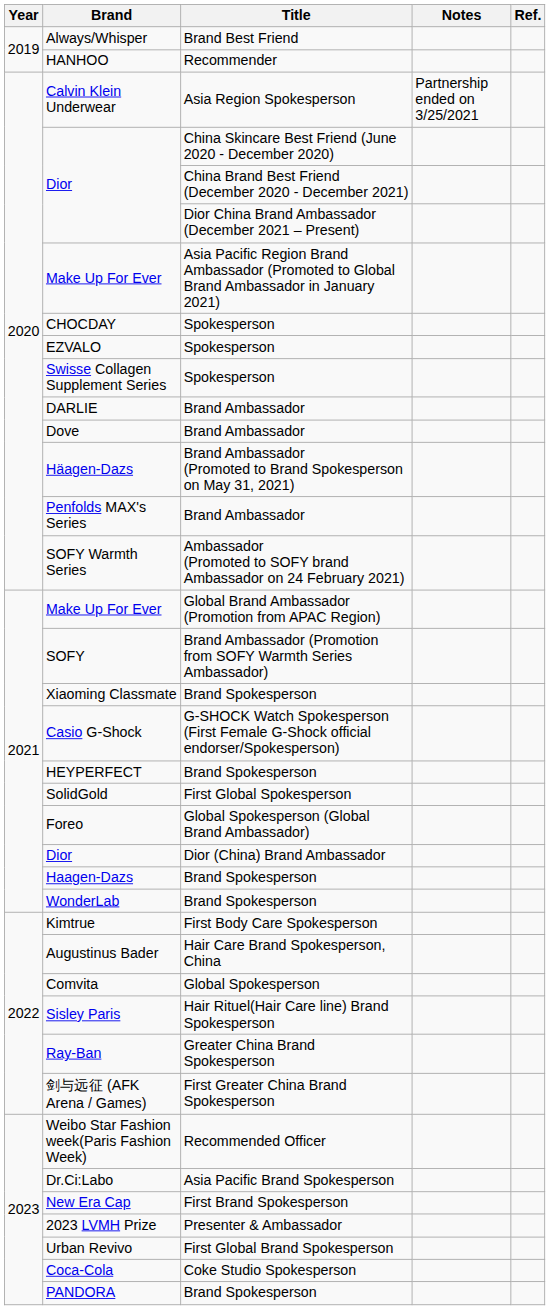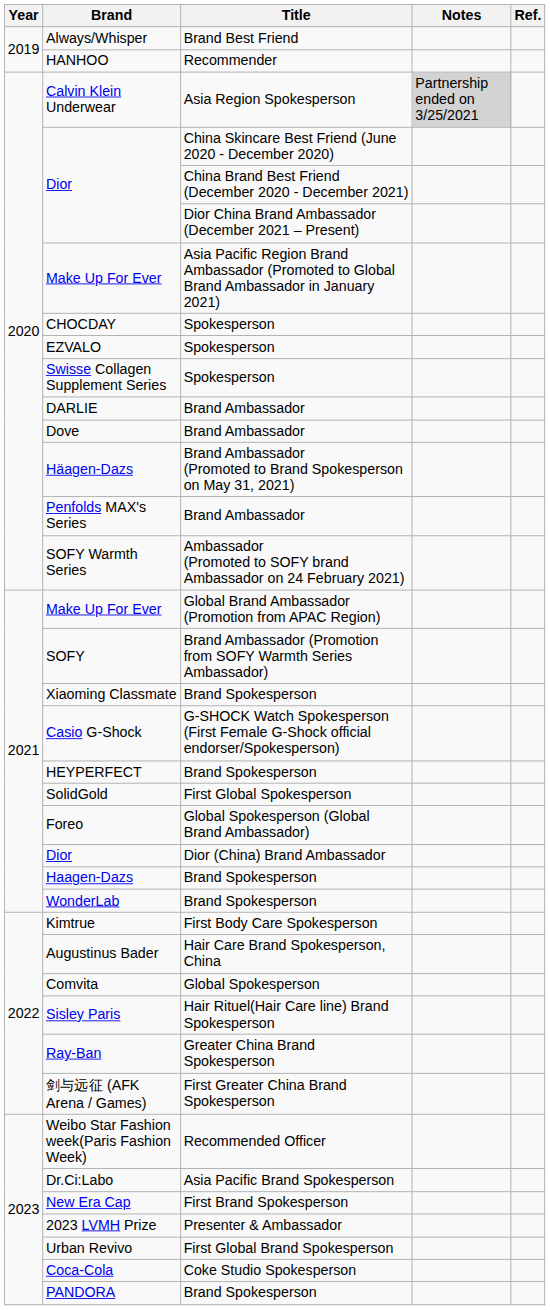(452, 99) no background -> (452, 99) lightgrey background
